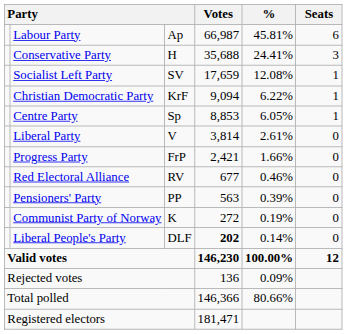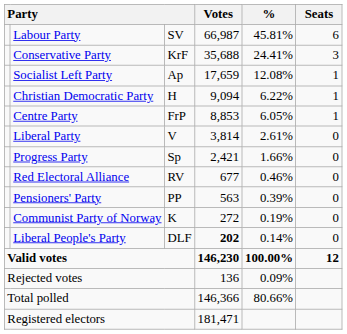(175, 34) Ap -> (176, 34) SV
(172, 55) H -> (178, 55) KrF
(176, 75) SV -> (175, 75) Ap
(178, 95) KrF -> (172, 95) H
(174, 116) Sp -> (177, 116) FrP
(177, 156) FrP -> (174, 156) Sp
